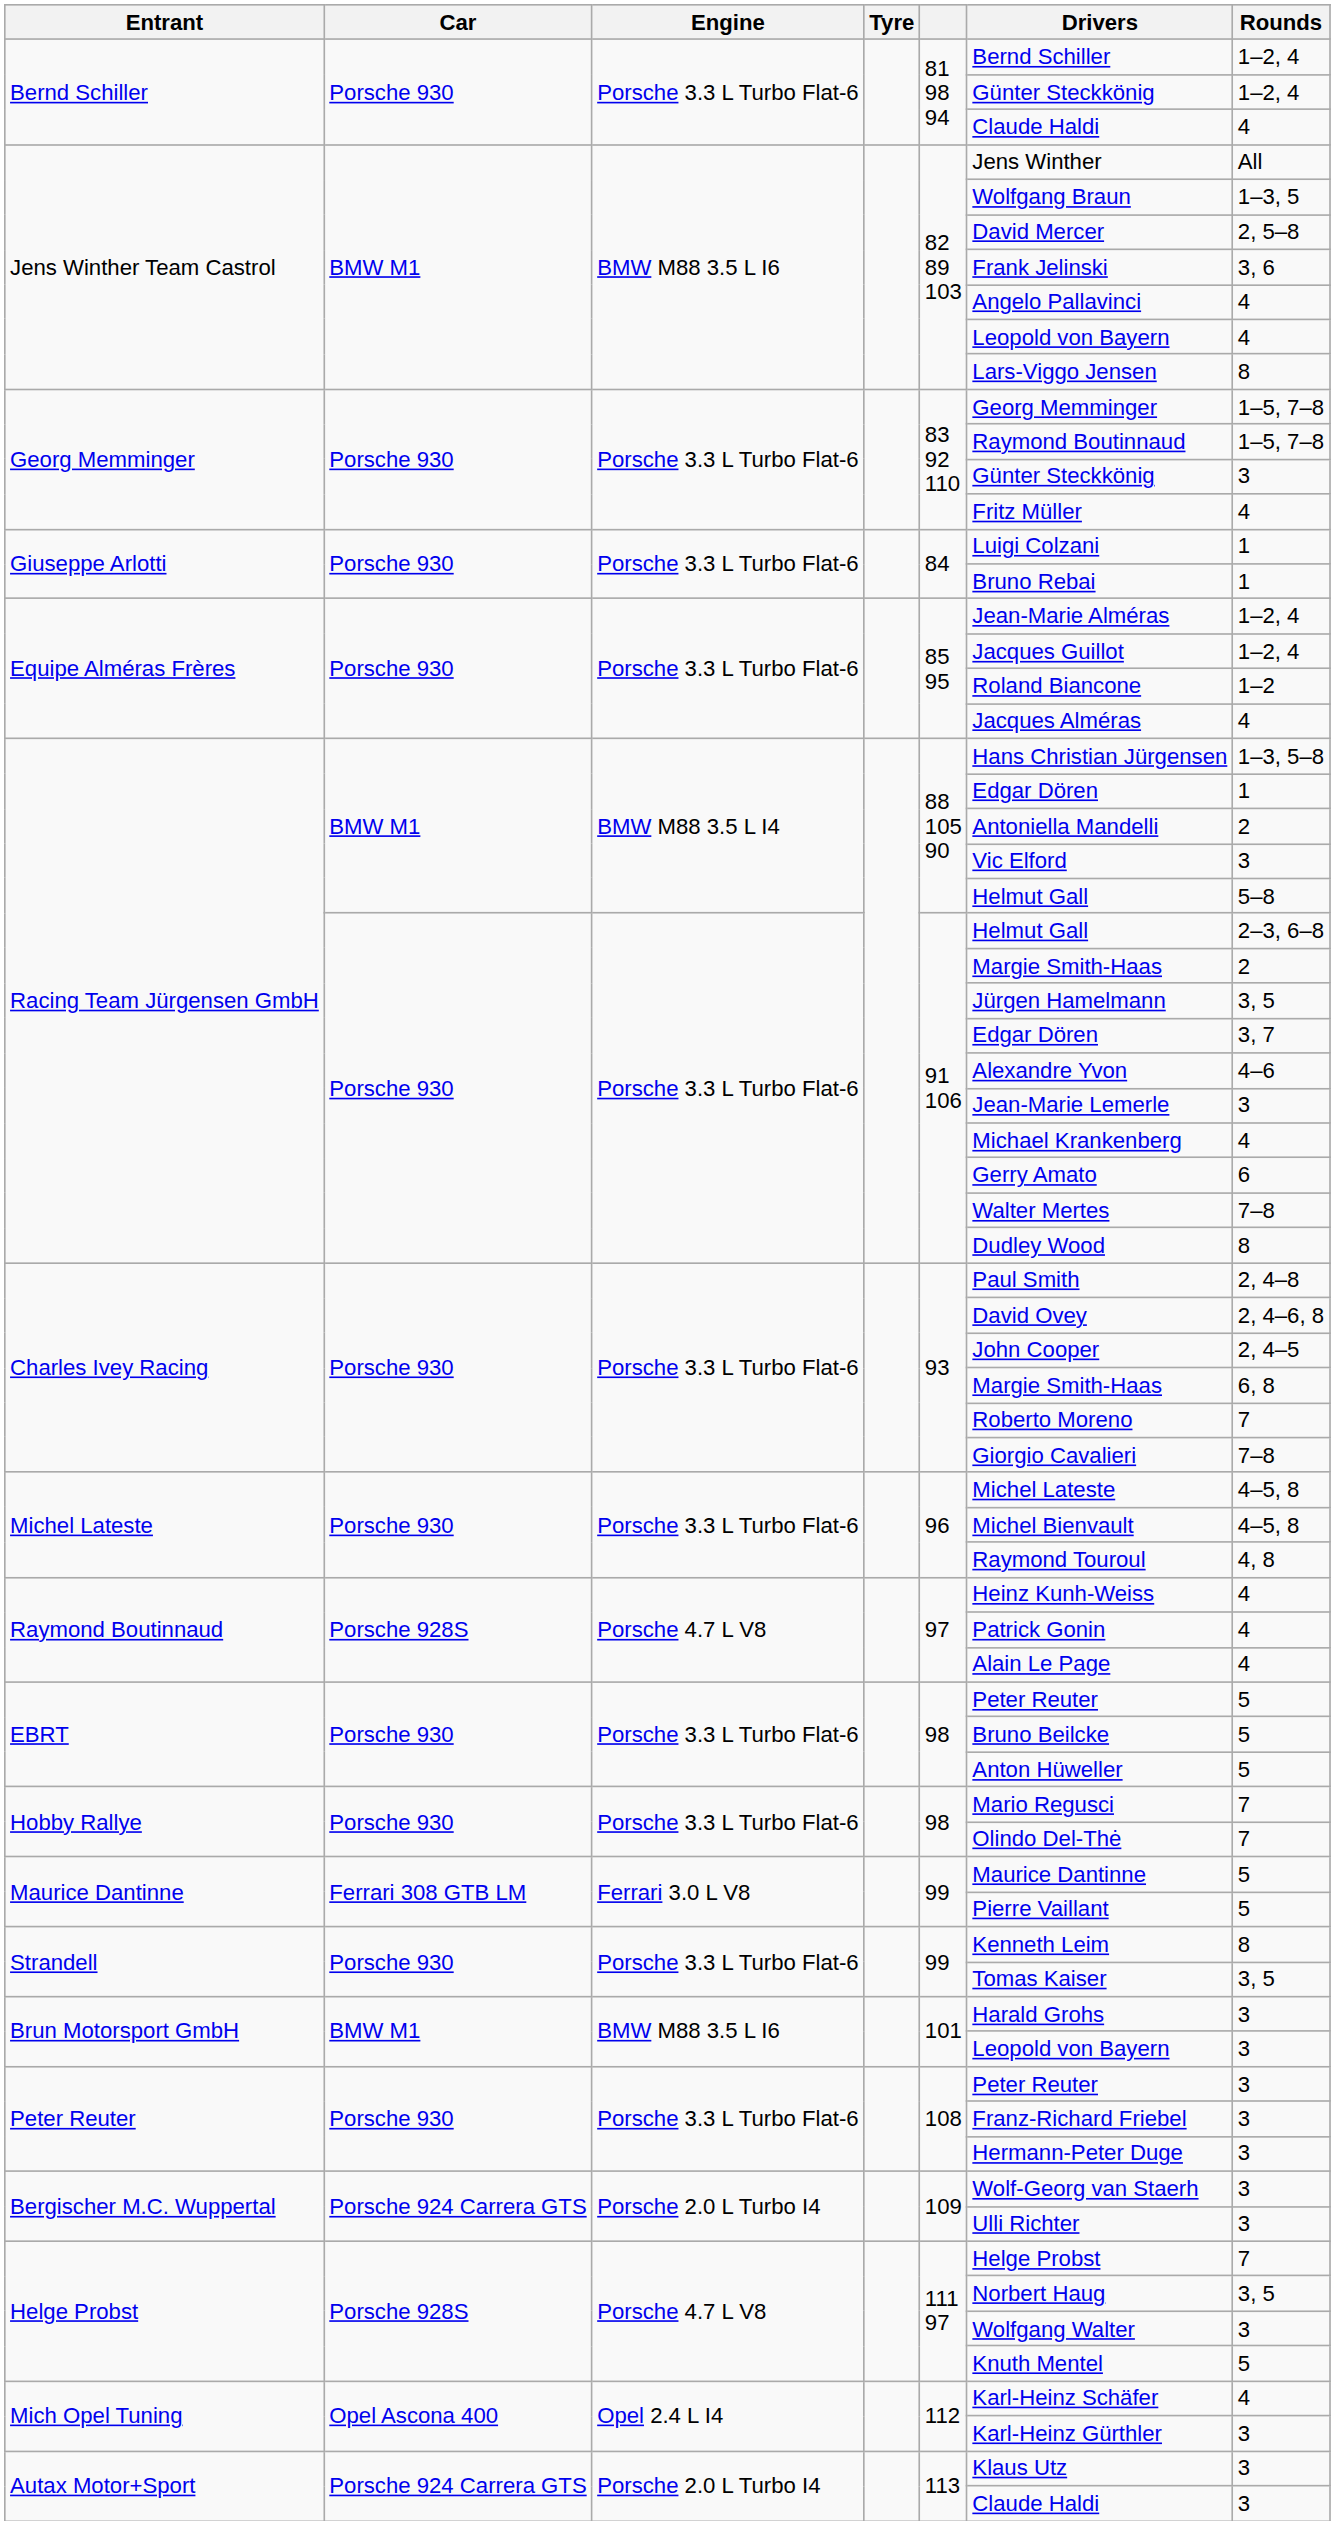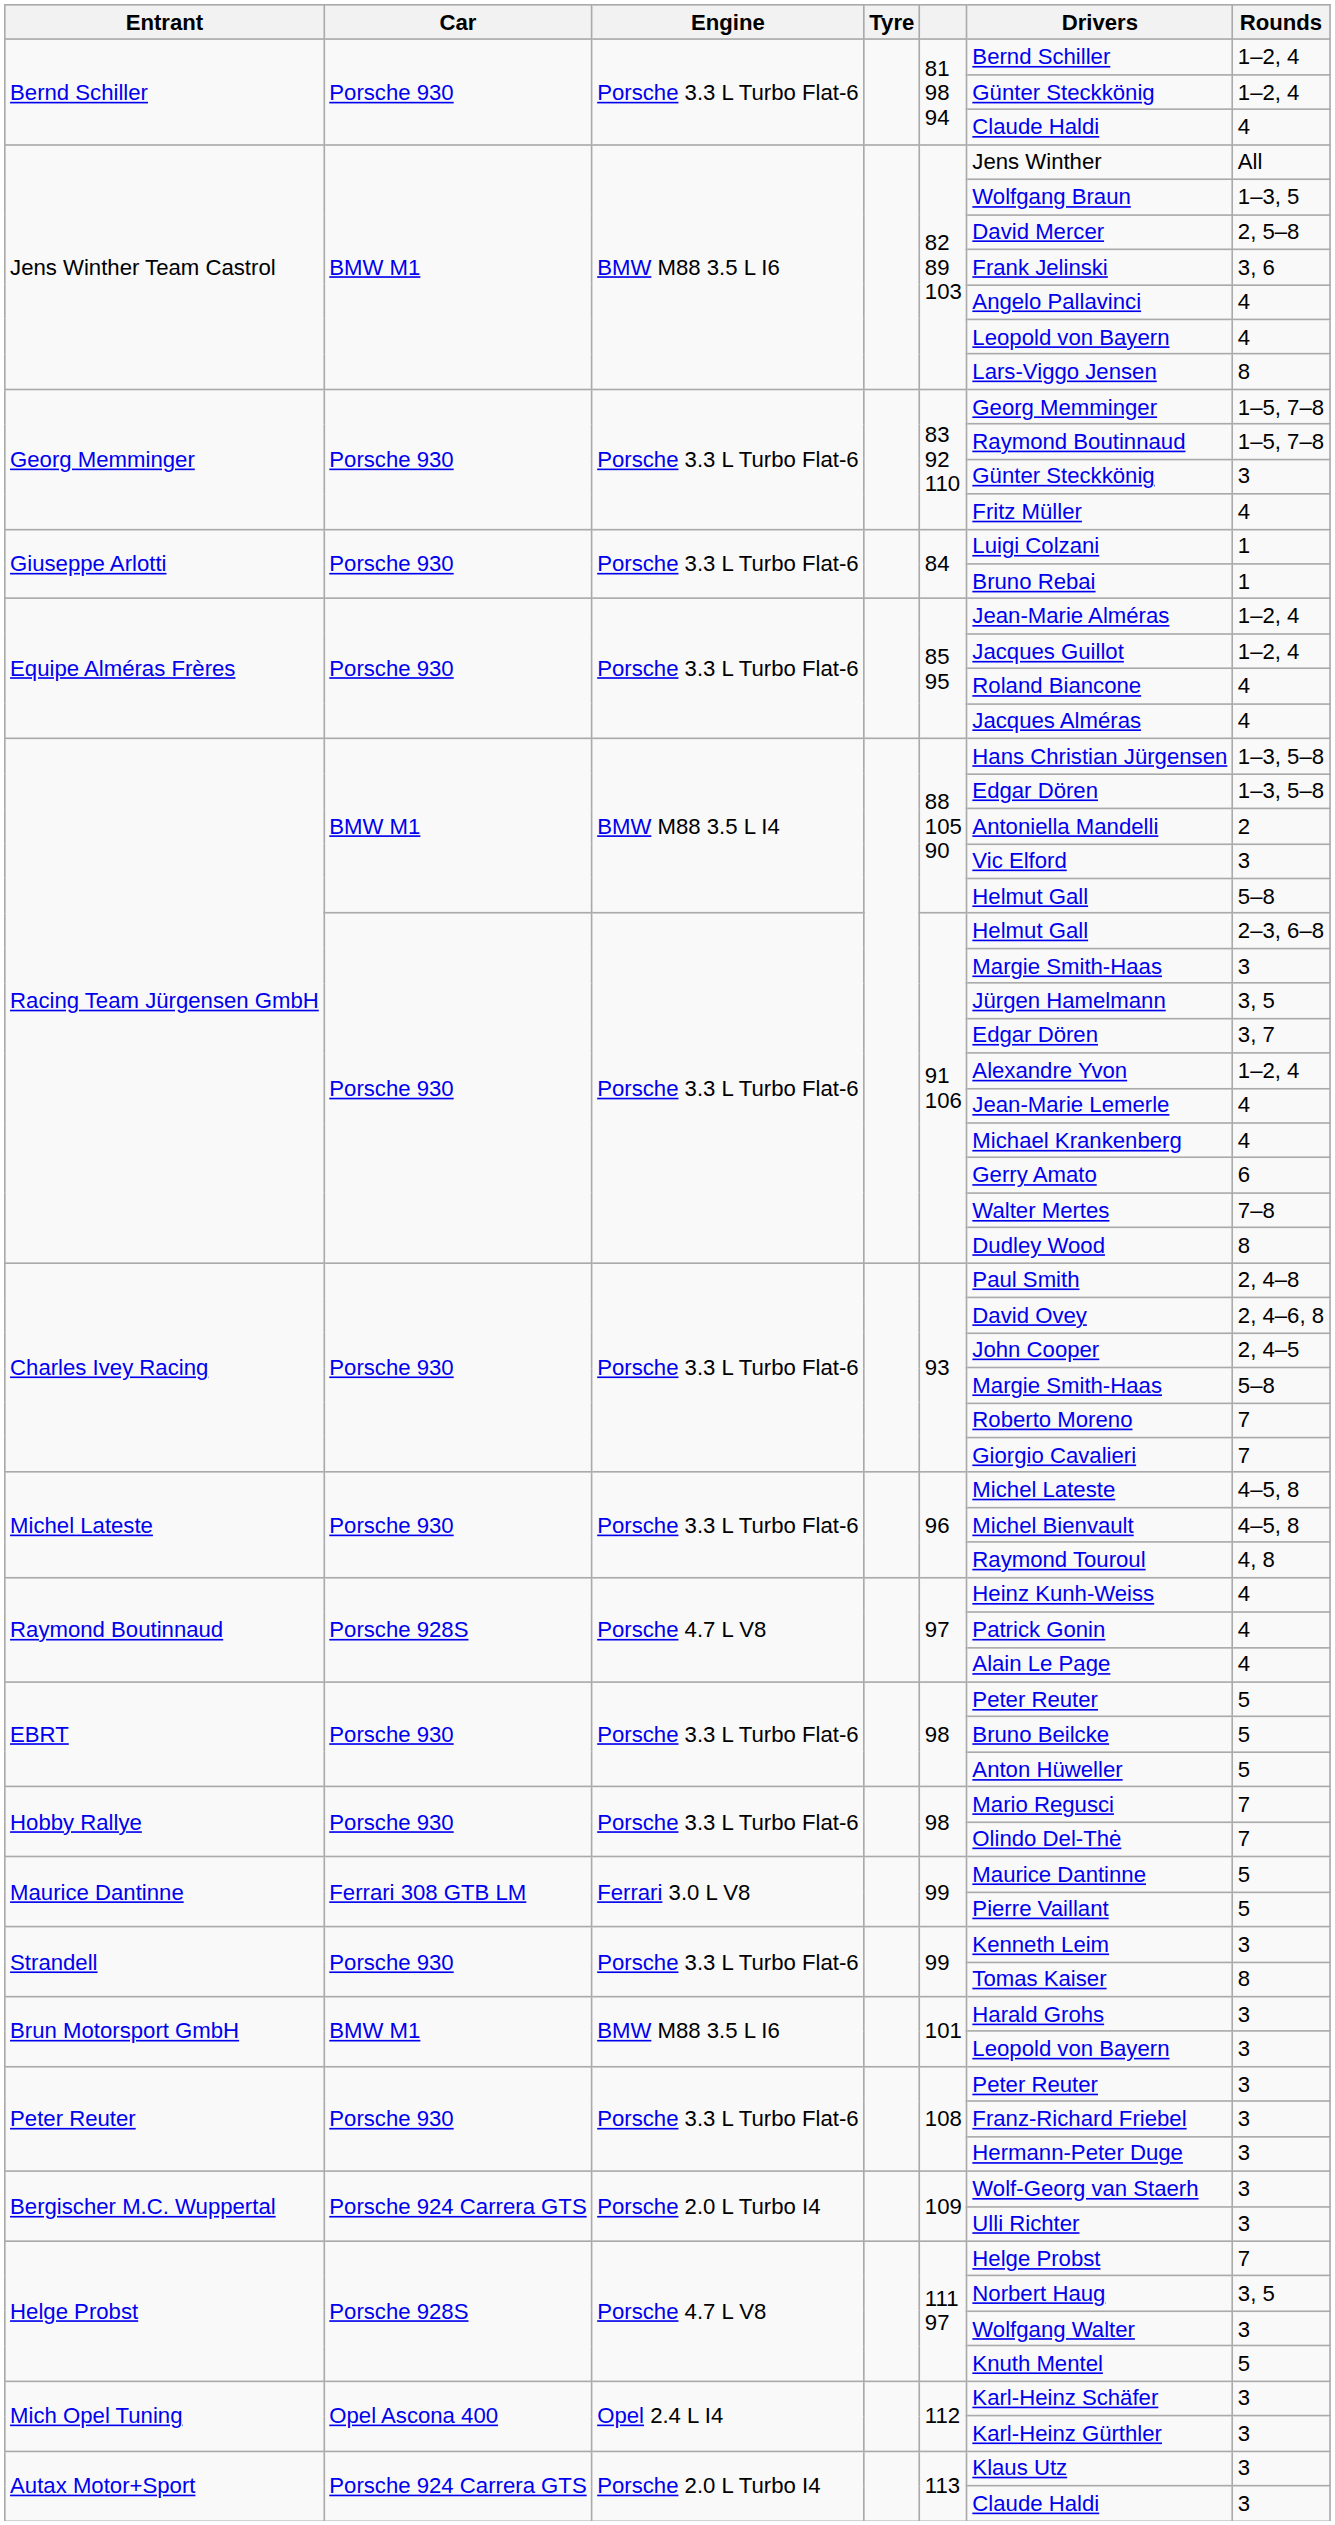(1256, 686) 1–2 -> (1244, 686) 4
(1244, 791) 1 -> (1281, 791) 1–3, 5–8
(1244, 965) 2 -> (1244, 965) 3
(1256, 1070) 4–6 -> (1269, 1070) 1–2, 4
(1244, 1105) 3 -> (1244, 1105) 4
(1256, 1385) 6, 8 -> (1256, 1385) 5–8
(1256, 1455) 7–8 -> (1244, 1455) 7
(1244, 1944) 8 -> (1244, 1944) 3
(1256, 1979) 3, 5 -> (1244, 1979) 8
(1244, 2398) 4 -> (1244, 2398) 3
